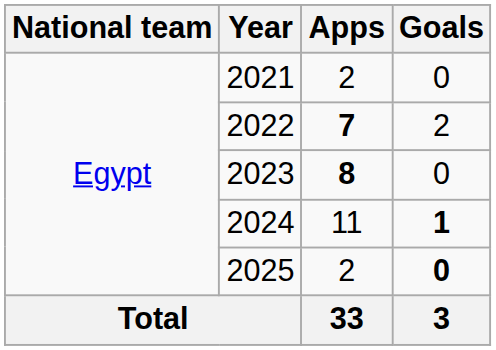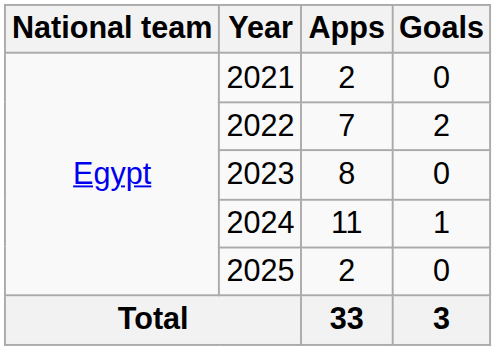(347, 125) bold -> (347, 125) normal
(347, 174) bold -> (347, 174) normal
(442, 222) bold -> (442, 222) normal
(442, 271) bold -> (442, 271) normal
